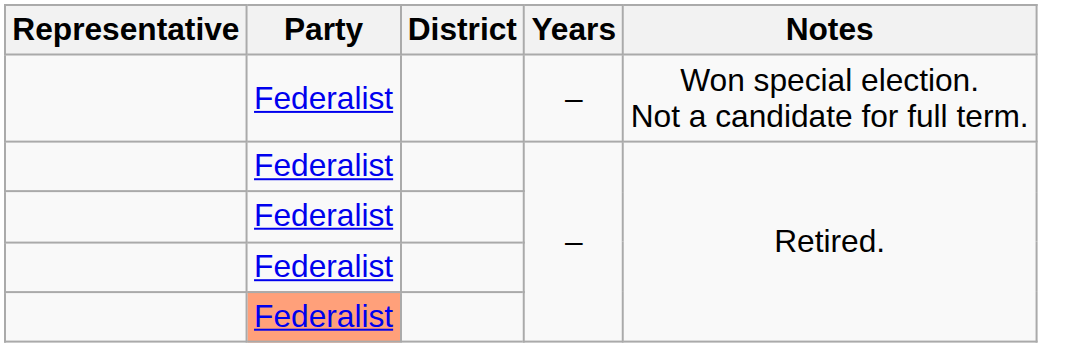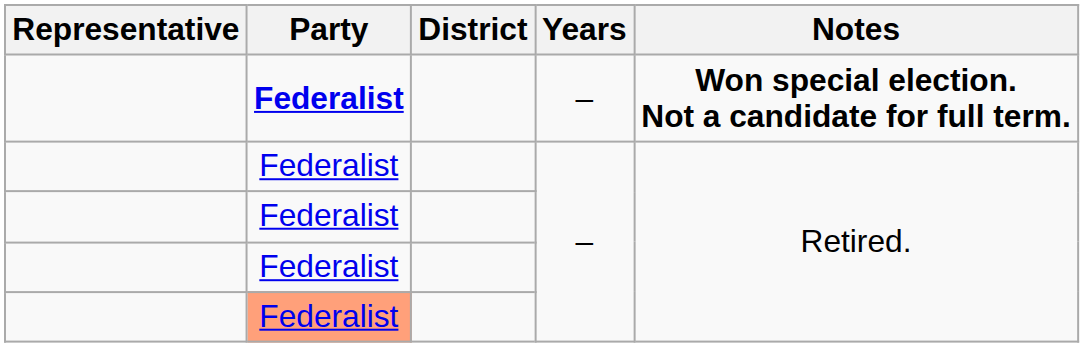(324, 97) normal -> (329, 97) bold
(830, 97) normal -> (856, 97) bold
